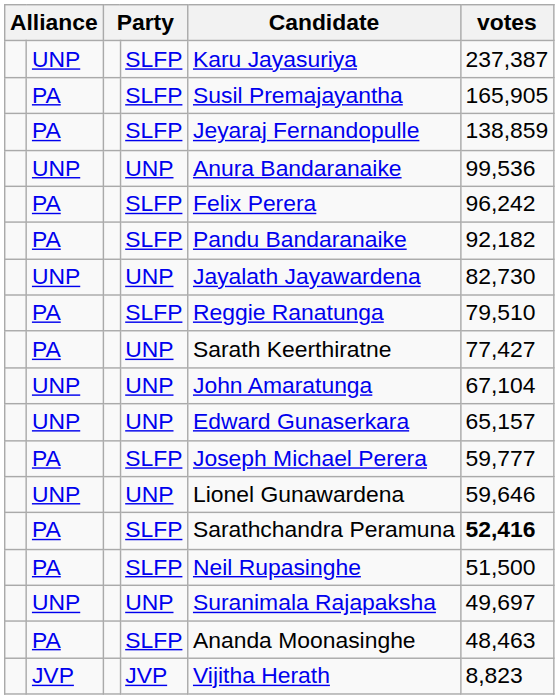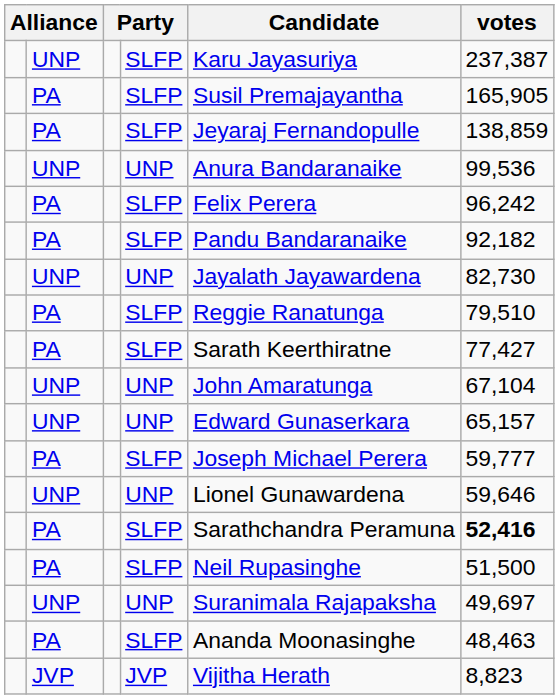(149, 349) UNP -> (154, 349) SLFP
